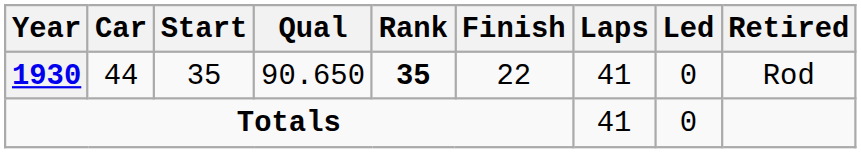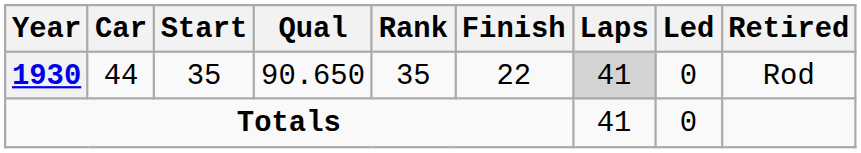(413, 76) bold -> (413, 76) normal
(614, 76) no background -> (614, 76) lightgrey background
